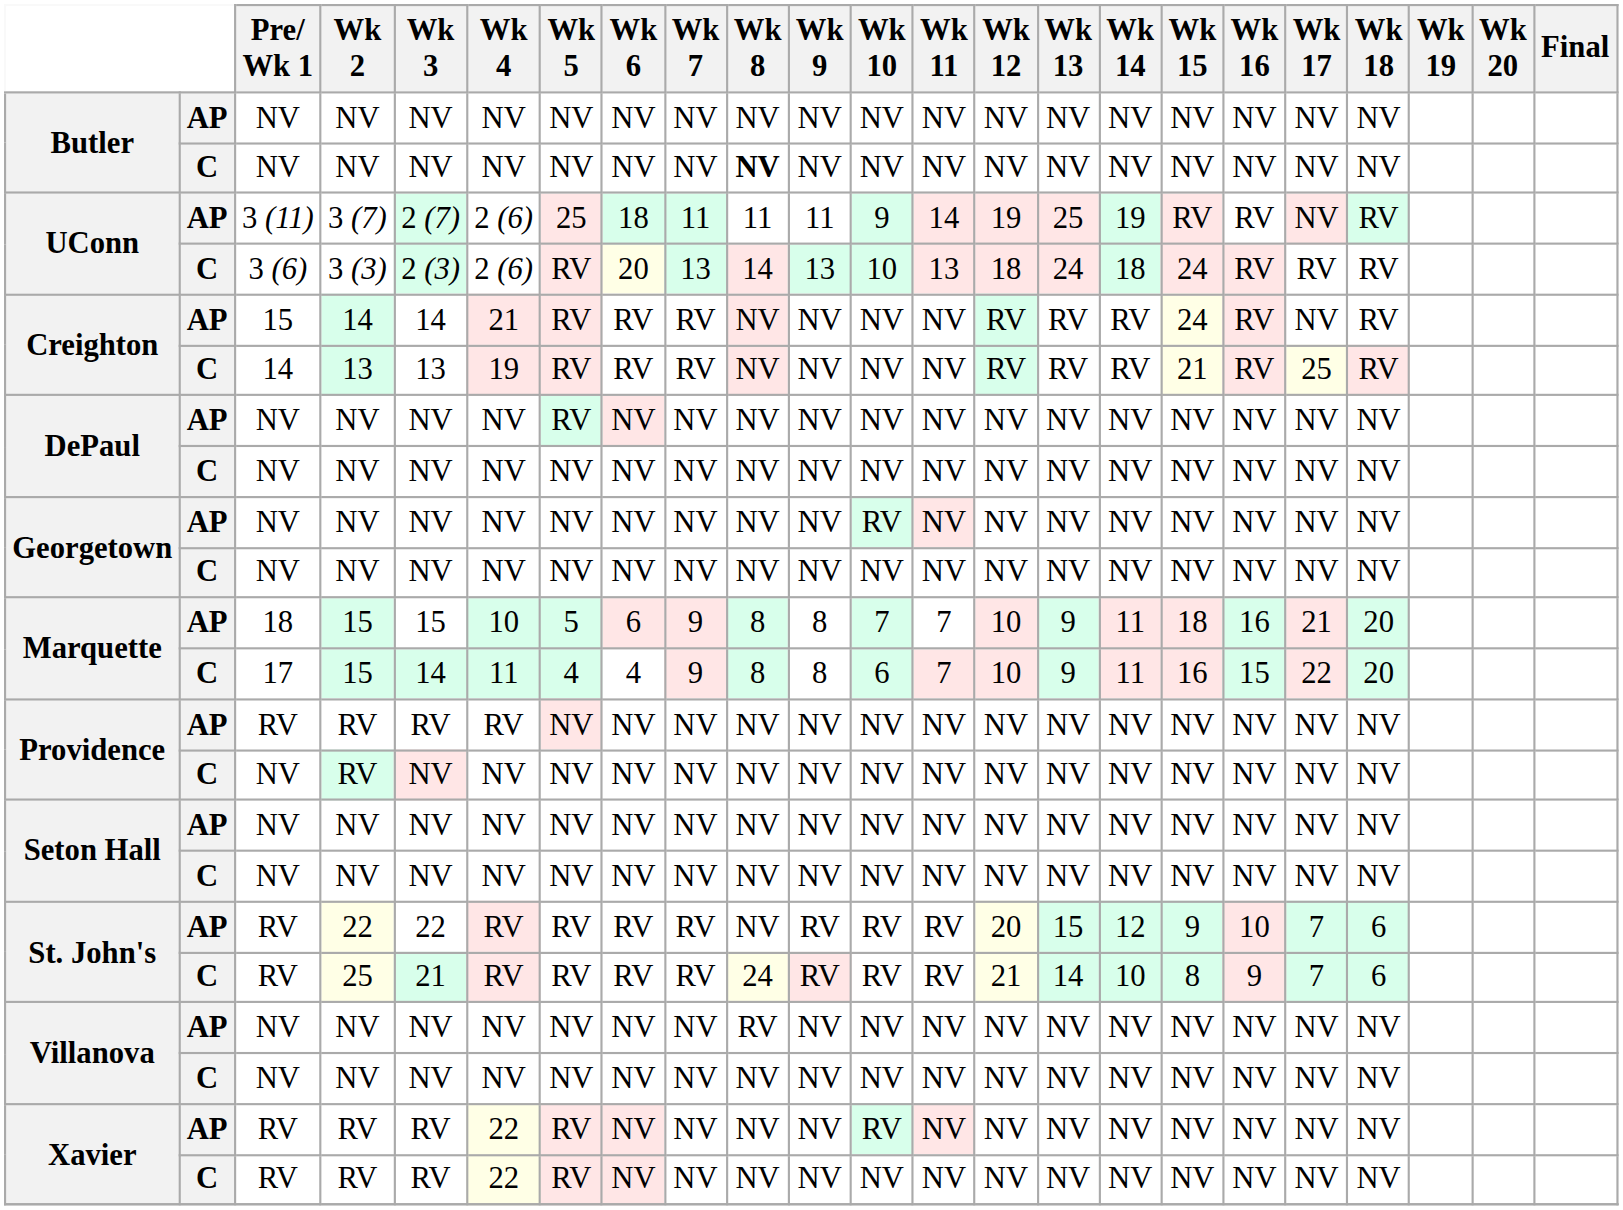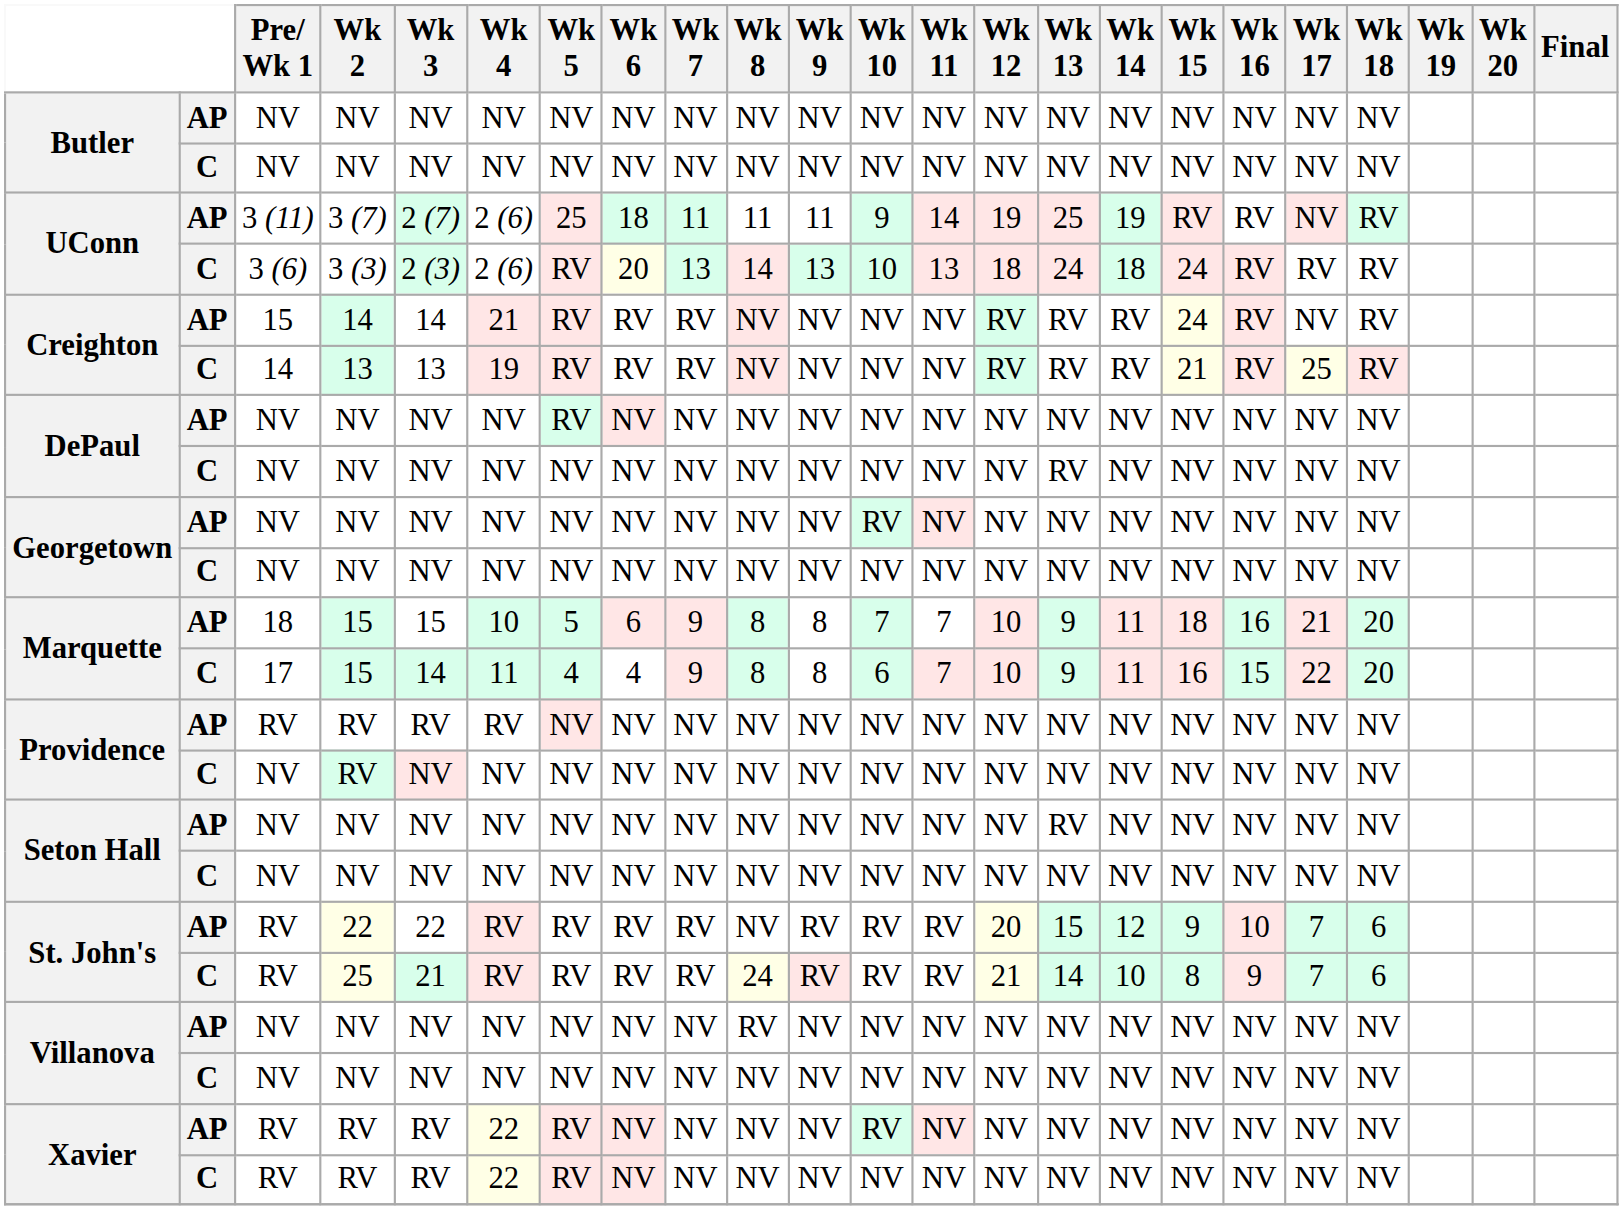(758, 167) bold -> (758, 167) normal
(1068, 471) NV -> (1068, 471) RV
(1068, 825) NV -> (1068, 825) RV
